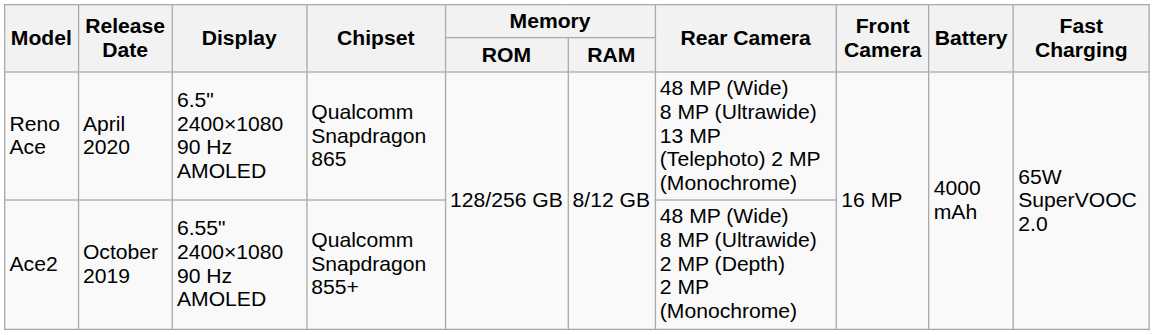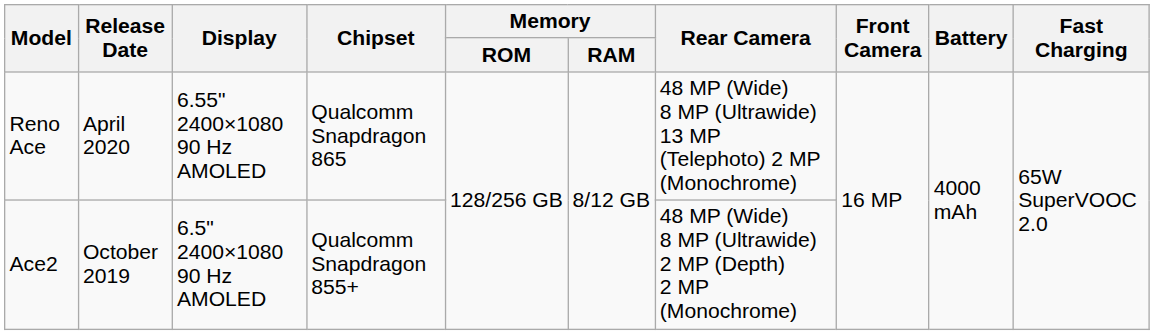(230, 135) 6.5" 2400×1080 90 Hz AMOLED -> (230, 135) 6.55" 2400×1080 90 Hz AMOLED
(230, 264) 6.55" 2400×1080 90 Hz AMOLED -> (230, 264) 6.5" 2400×1080 90 Hz AMOLED
